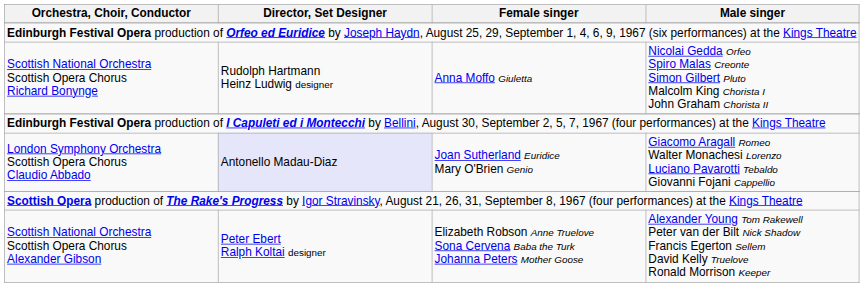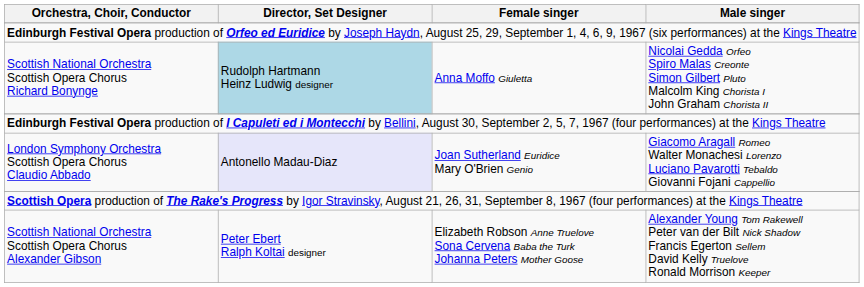(277, 78) no background -> (277, 78) lightblue background
